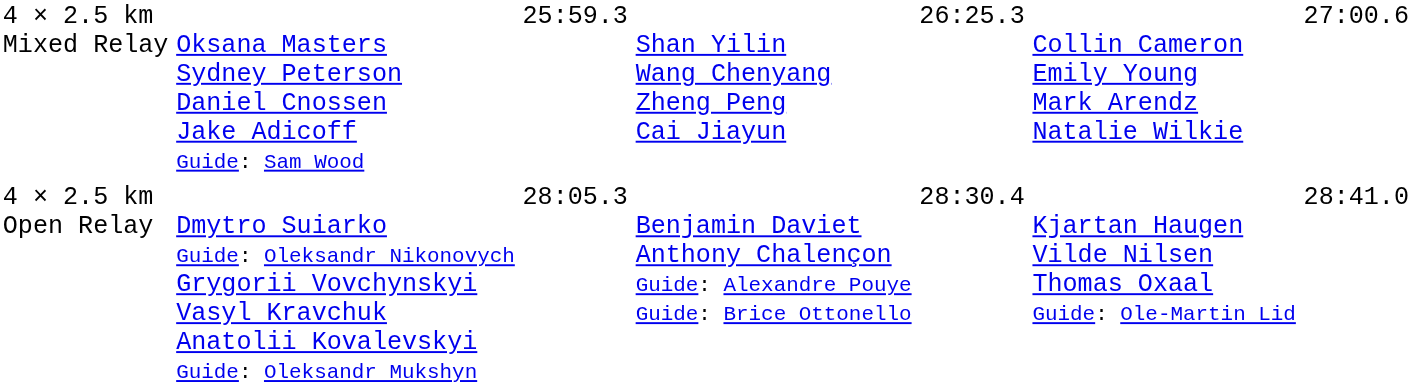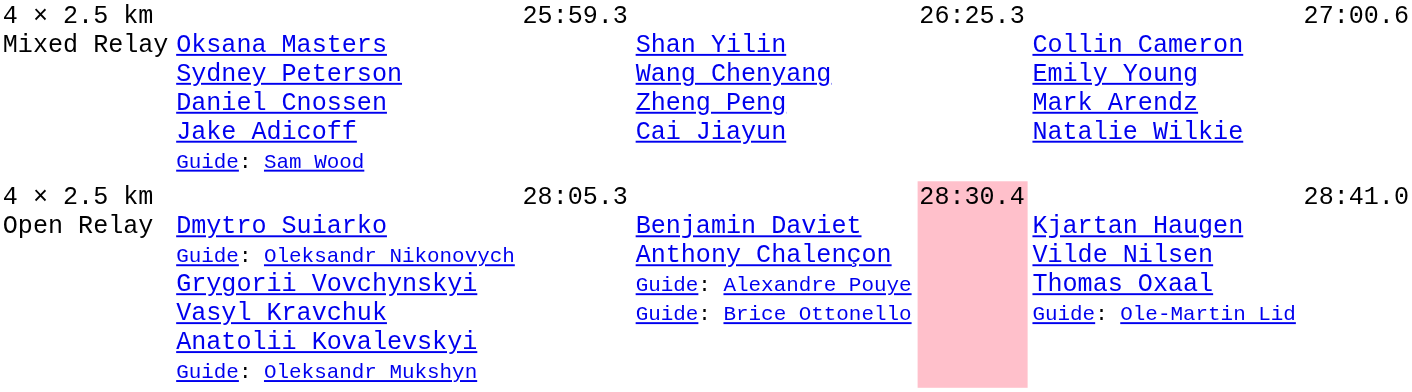(972, 198) no background -> (972, 198) pink background
